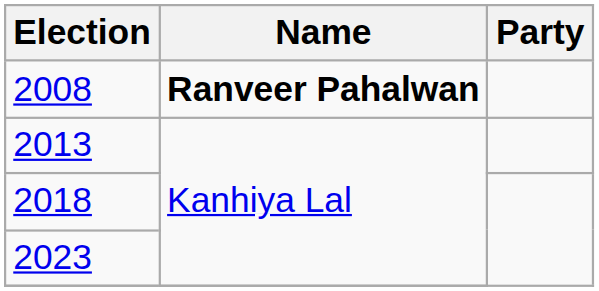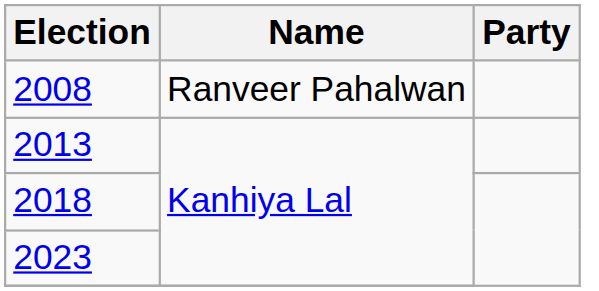(323, 88) bold -> (316, 88) normal
